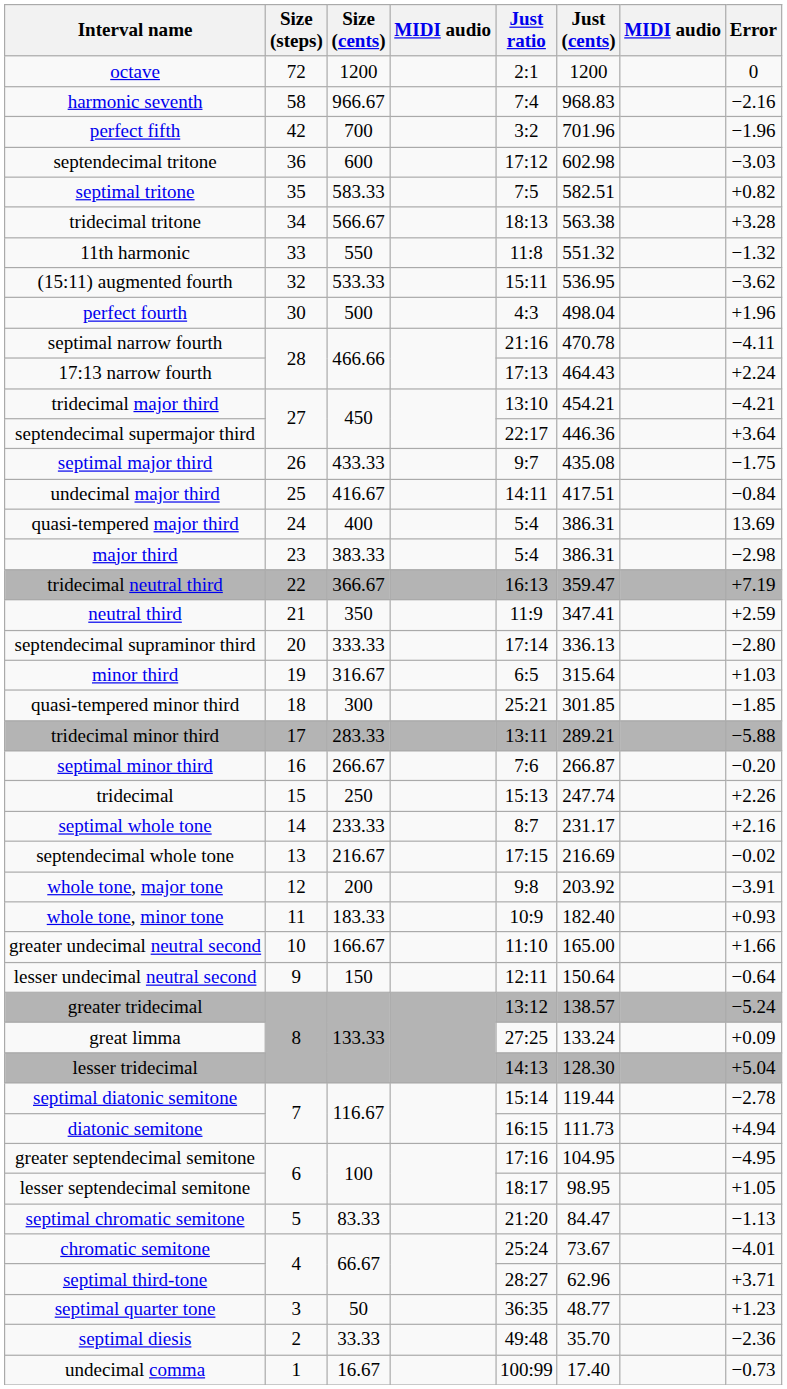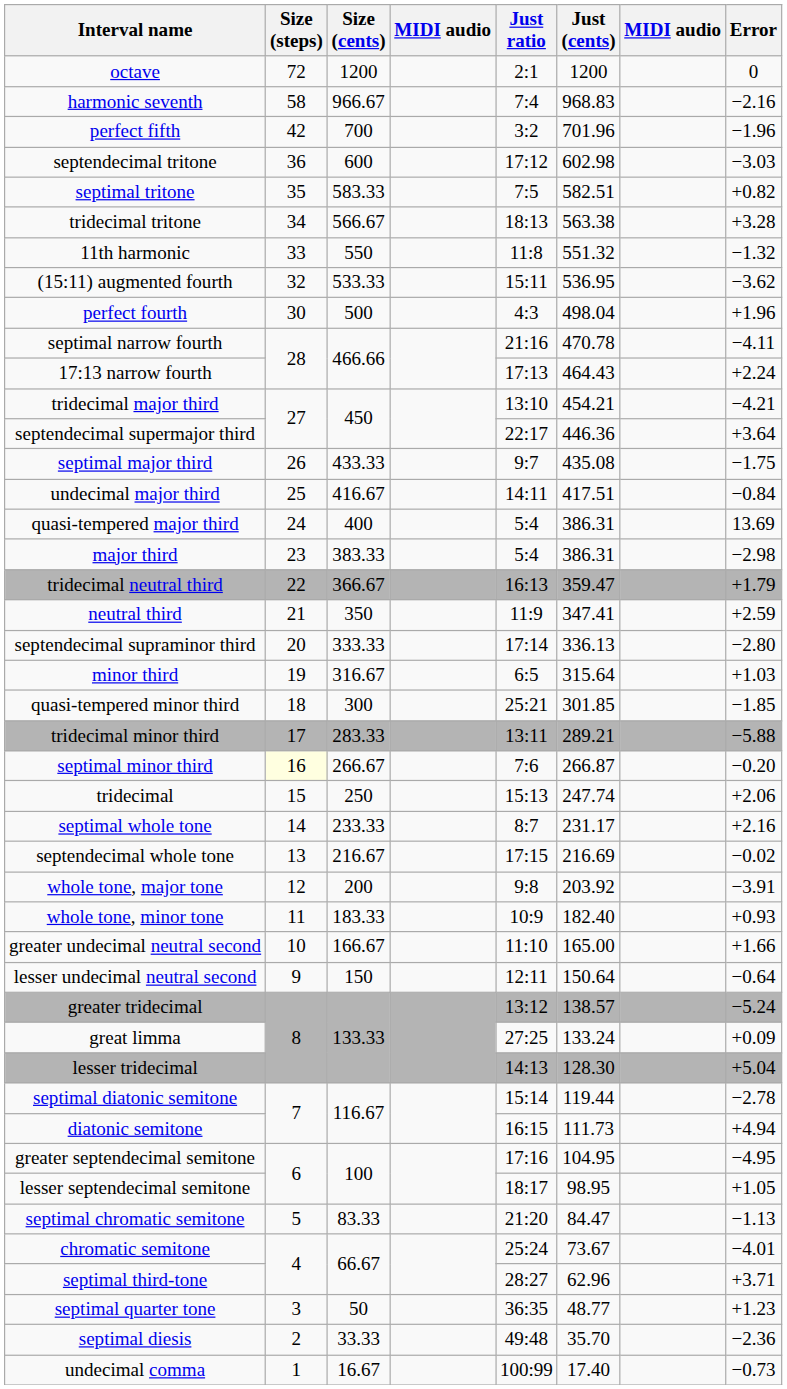(753, 584) +7.19 -> (753, 584) +1.79
(296, 765) no background -> (296, 765) lightyellow background
(753, 795) +2.26 -> (753, 795) +2.06
